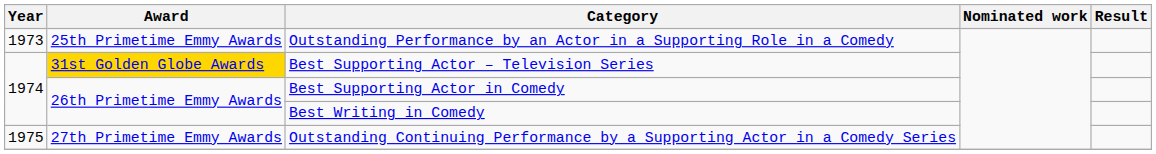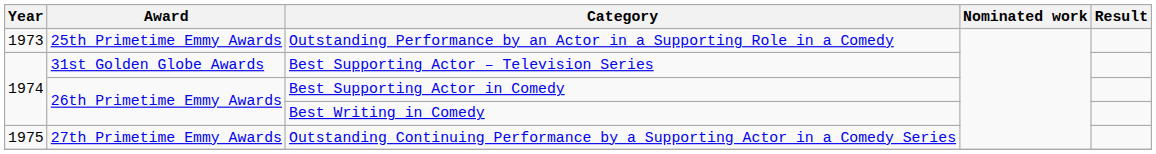(157, 65) gold background -> (157, 65) no background
